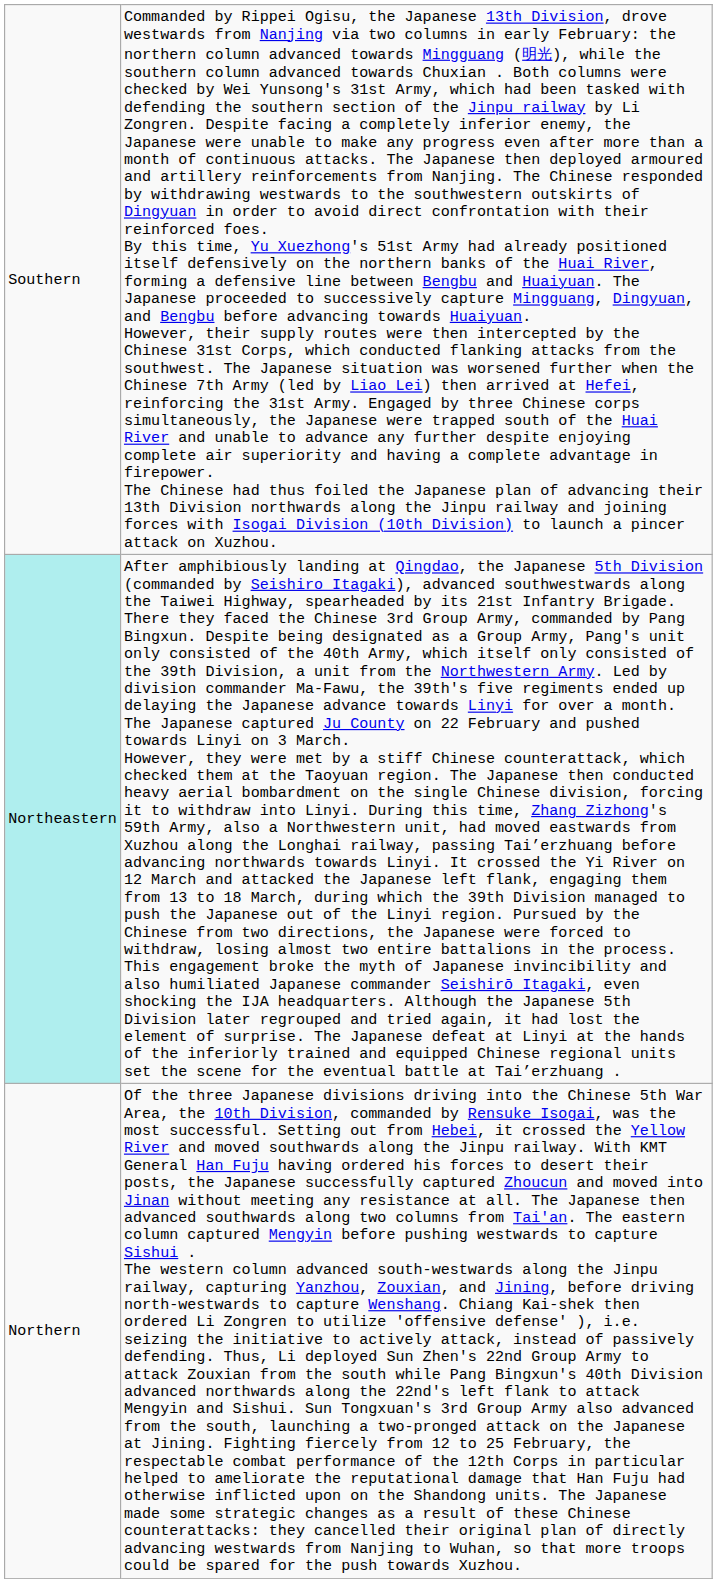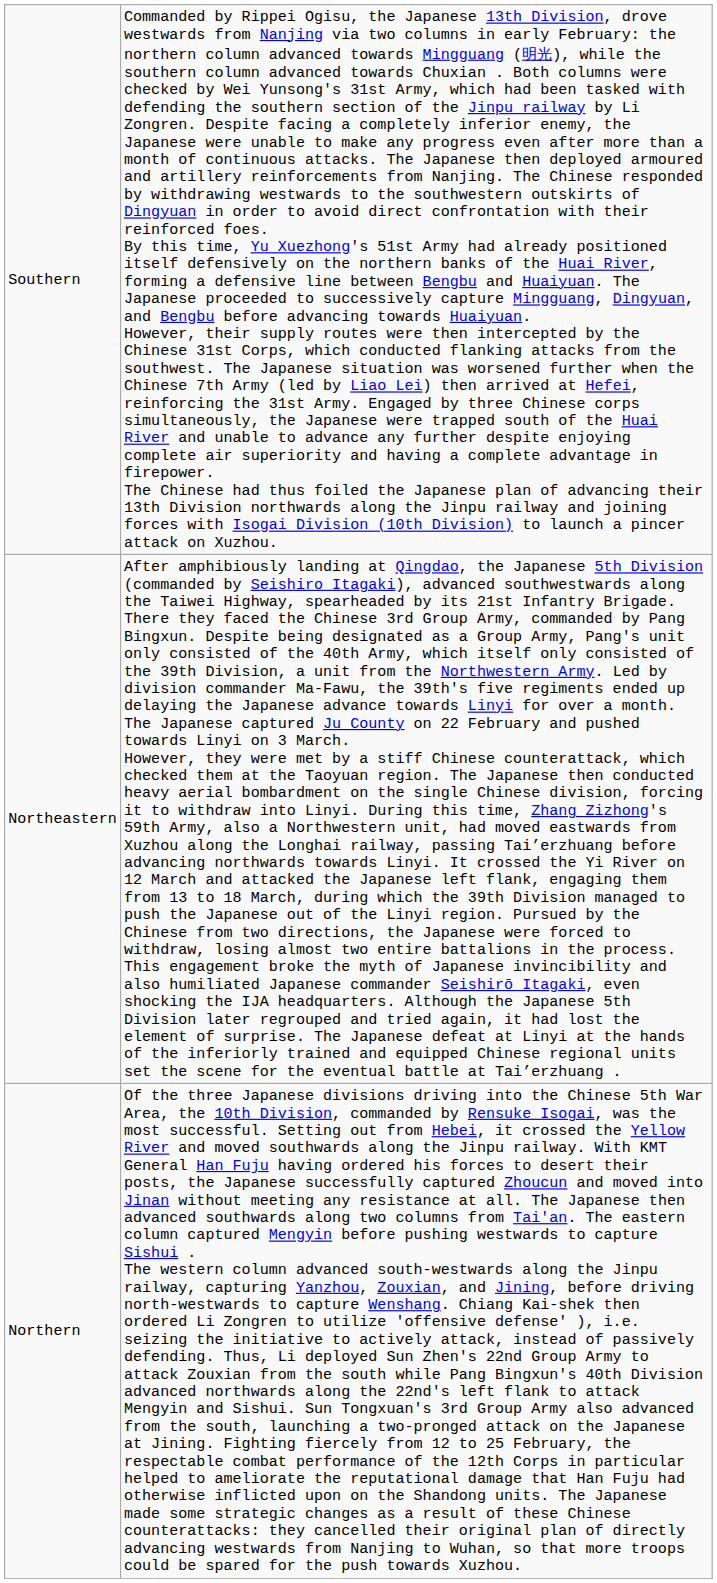(62, 819) paleturquoise background -> (62, 819) no background
